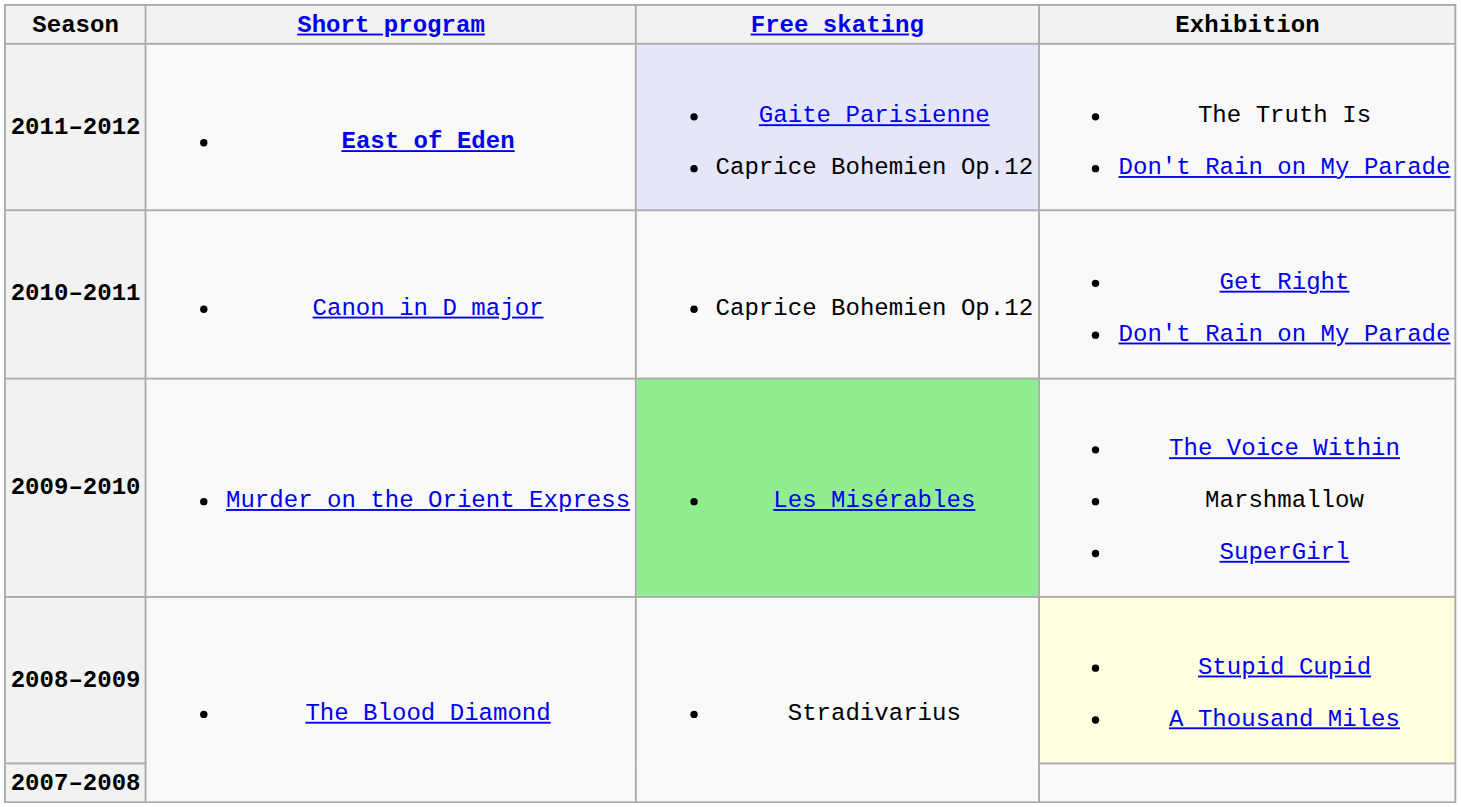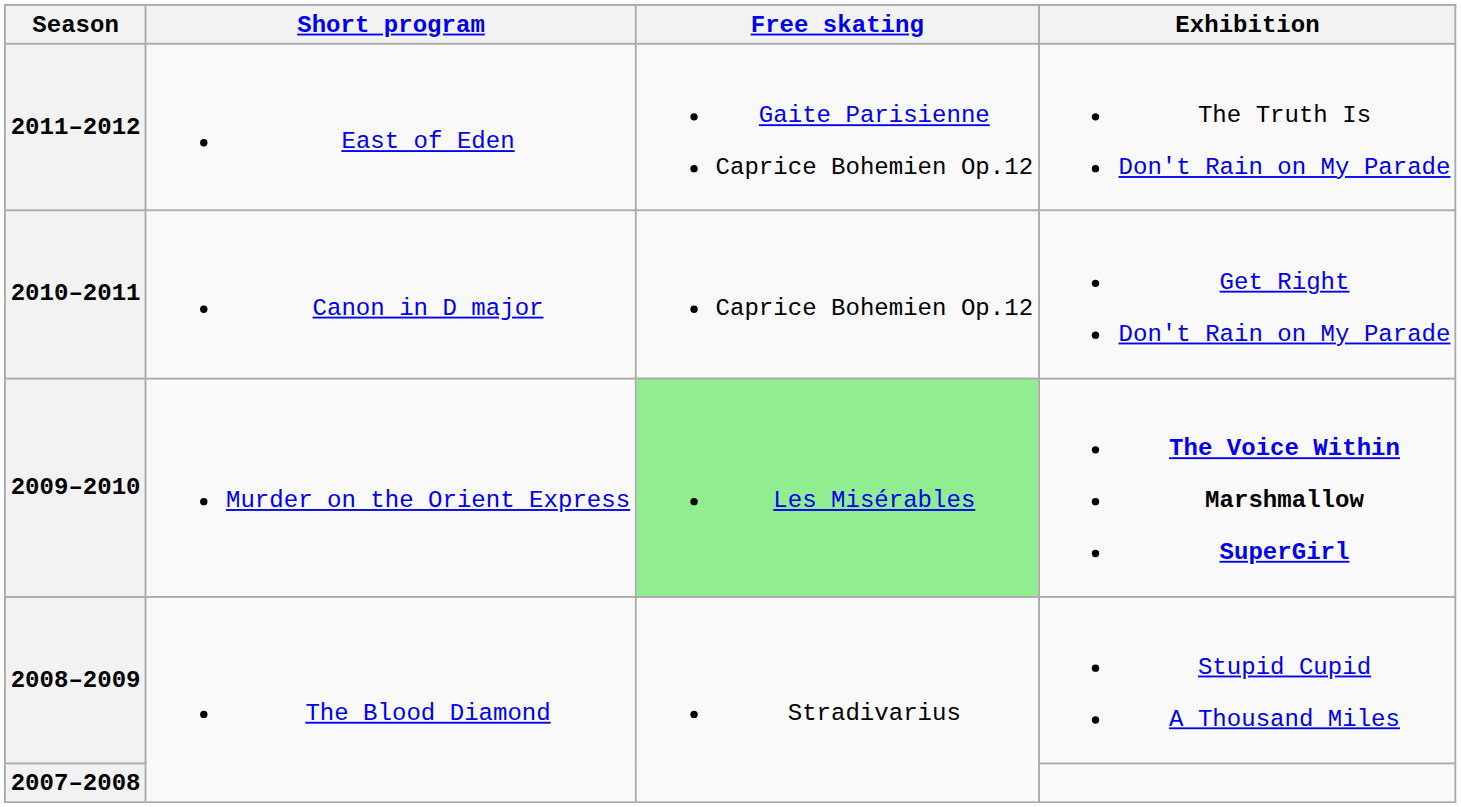(391, 141) bold -> (391, 141) normal
(837, 141) lavender background -> (837, 141) no background
(1248, 501) normal -> (1248, 501) bold
(1248, 694) lightyellow background -> (1248, 694) no background
